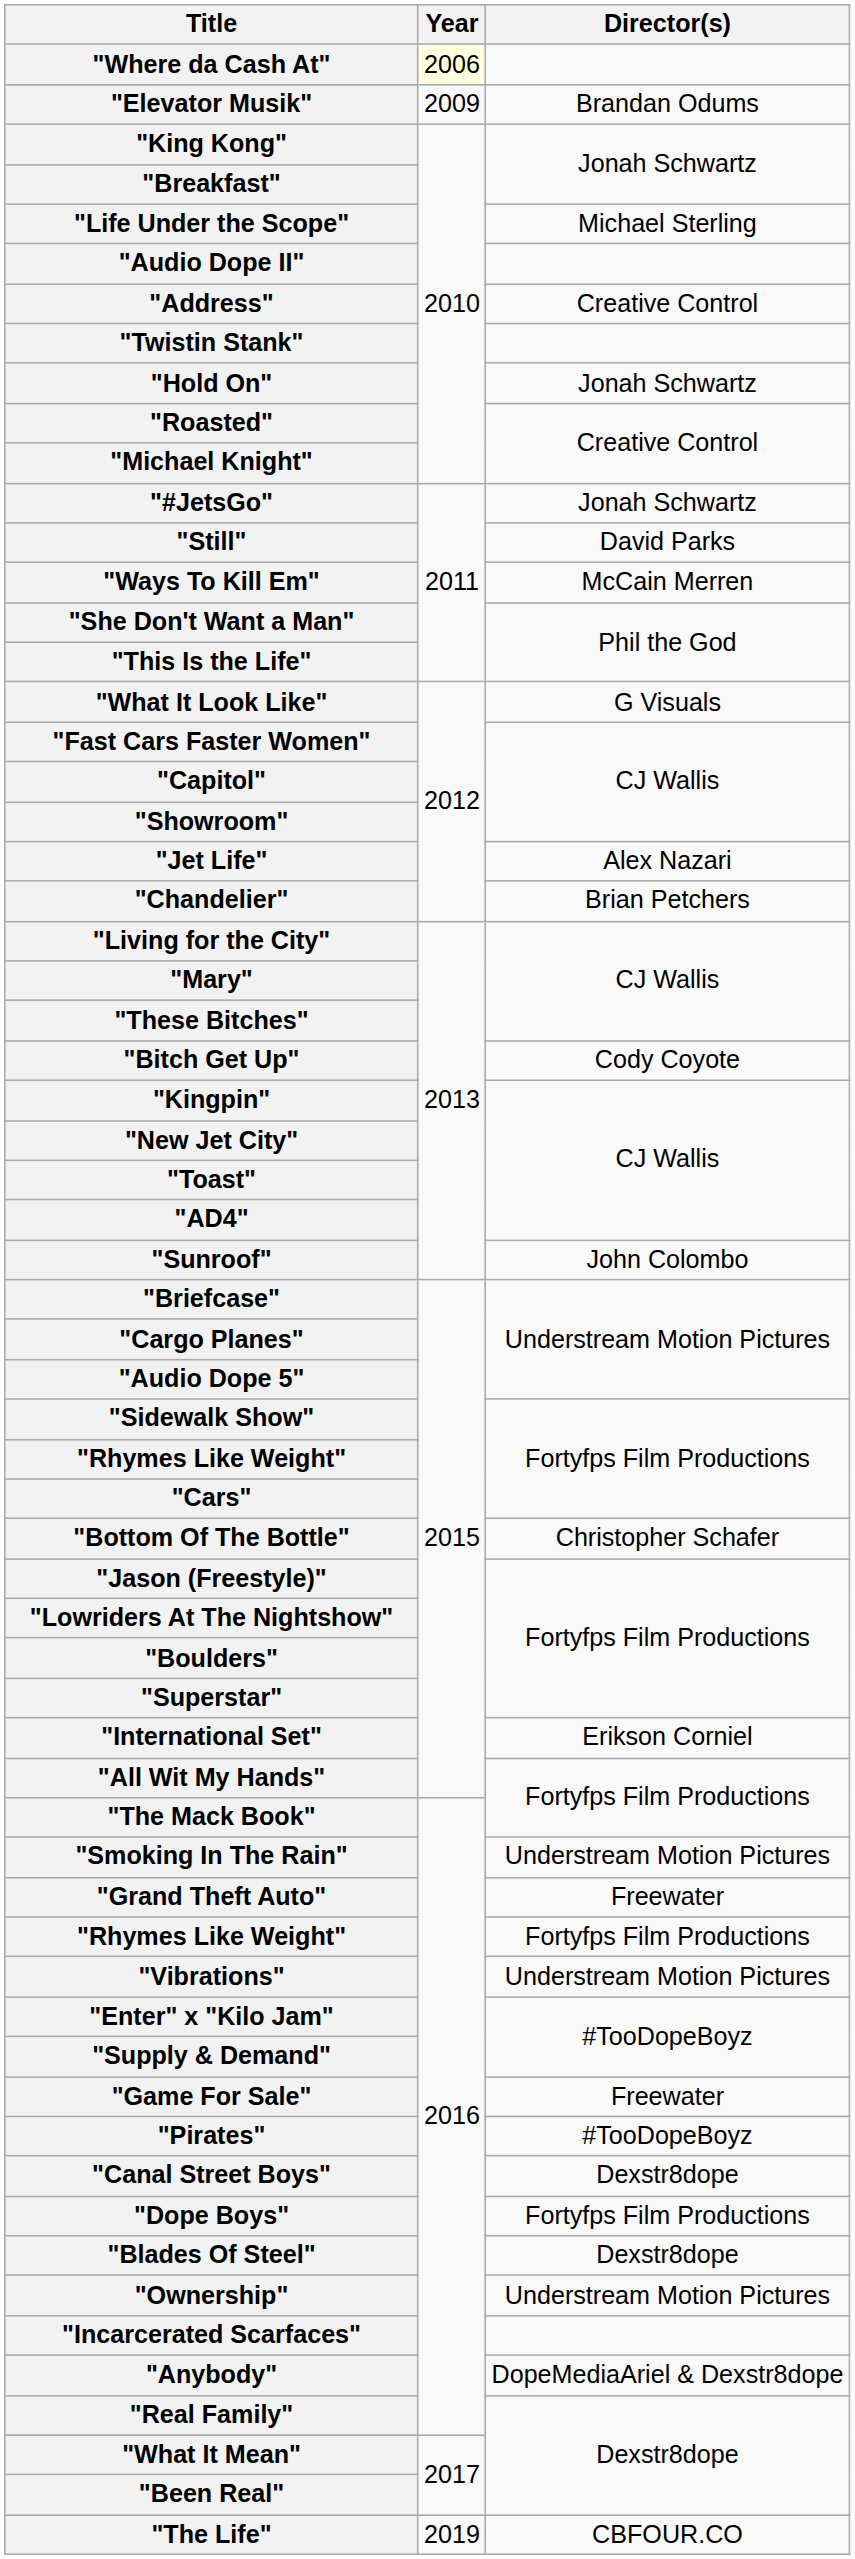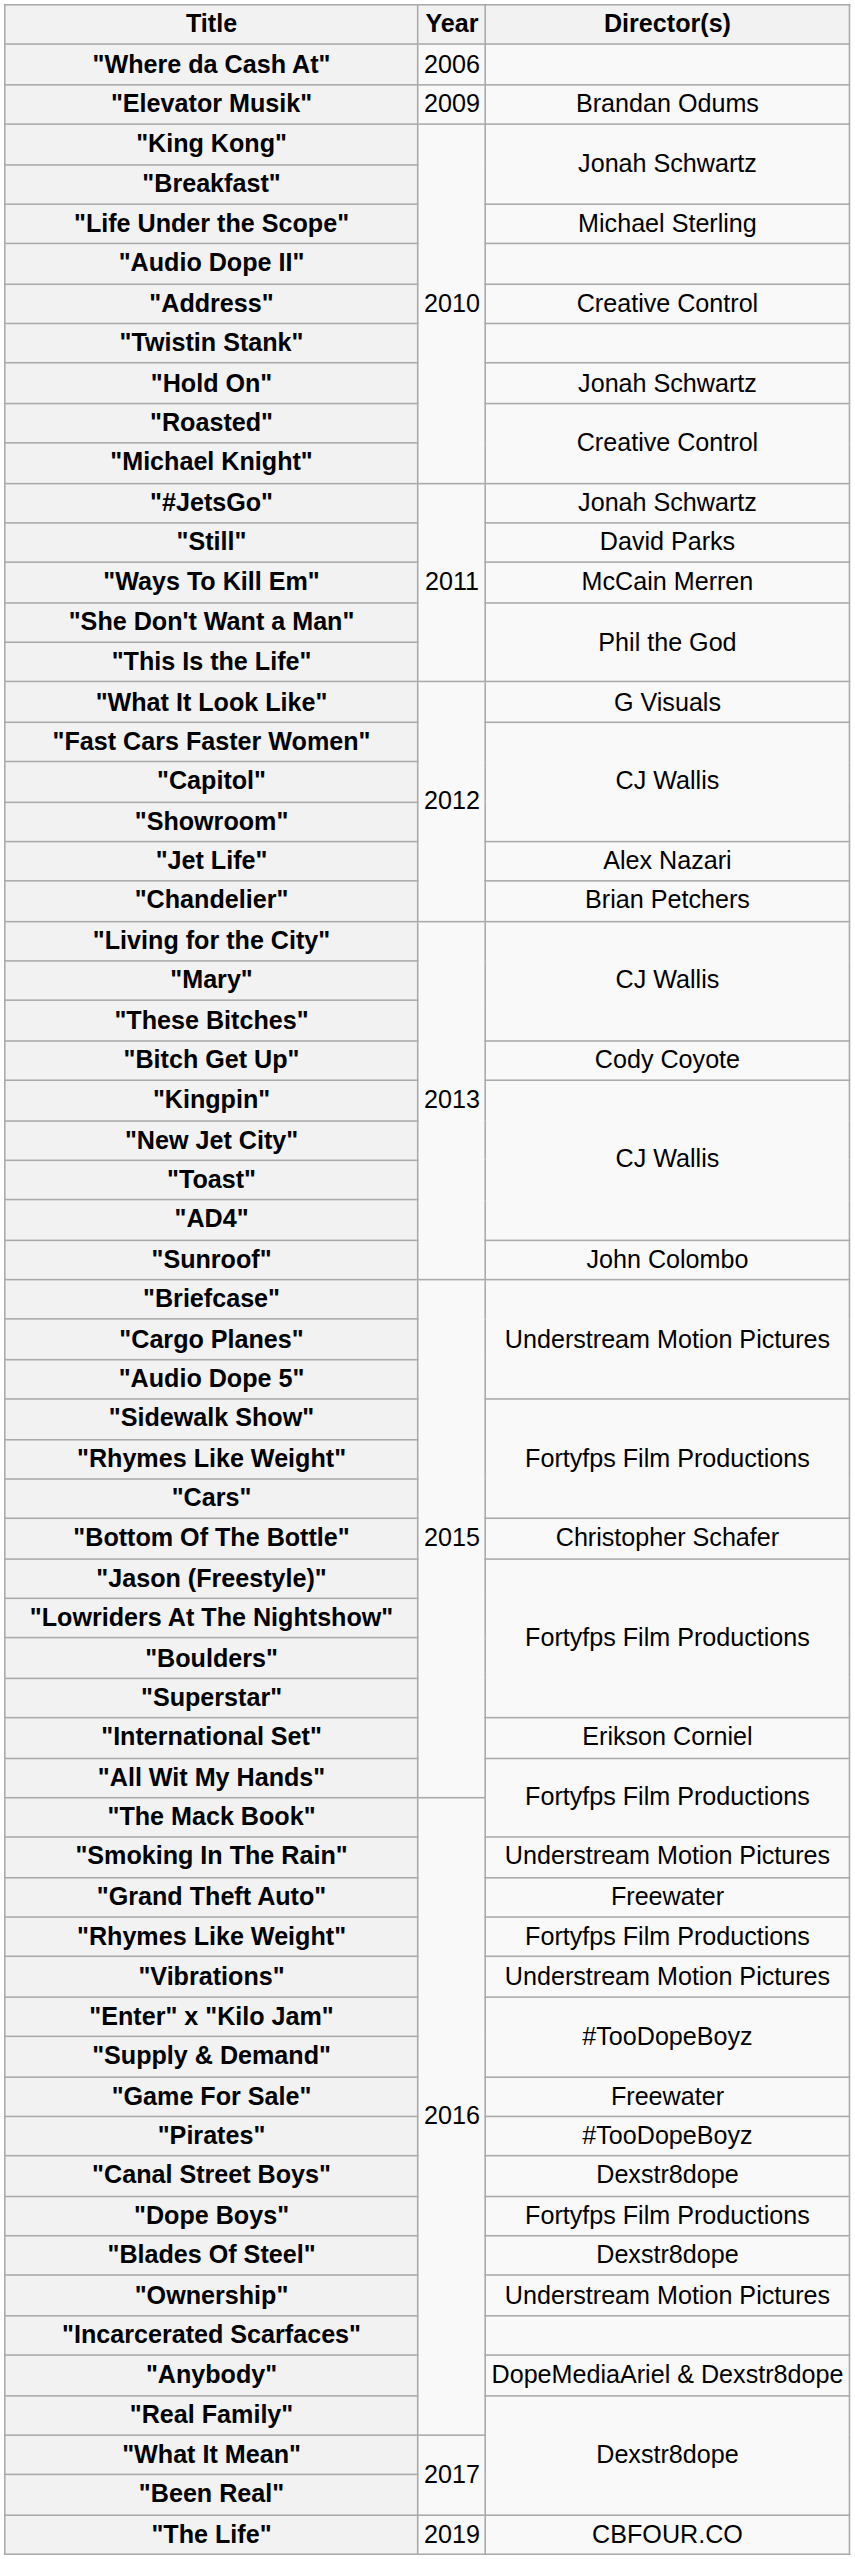(452, 64) lightyellow background -> (452, 64) no background
